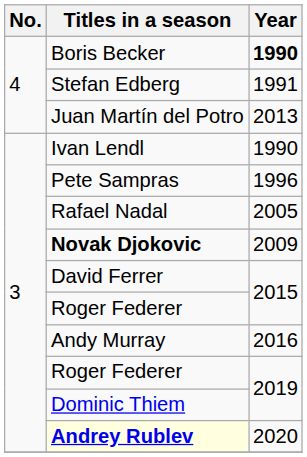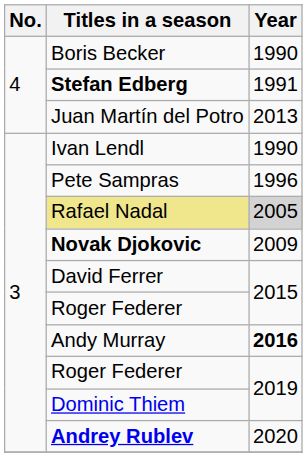(276, 52) bold -> (276, 52) normal
(116, 84) normal -> (119, 84) bold
(109, 212) no background -> (109, 212) khaki background
(276, 212) no background -> (276, 212) lightgrey background
(276, 340) normal -> (276, 340) bold
(122, 436) lightyellow background -> (122, 436) no background
